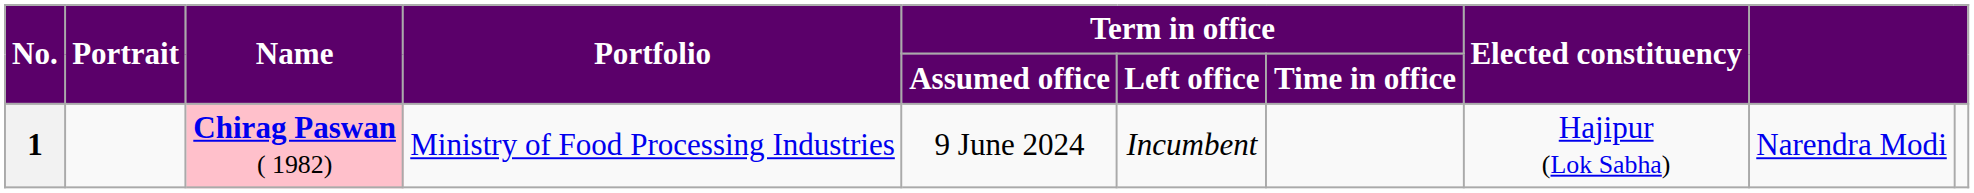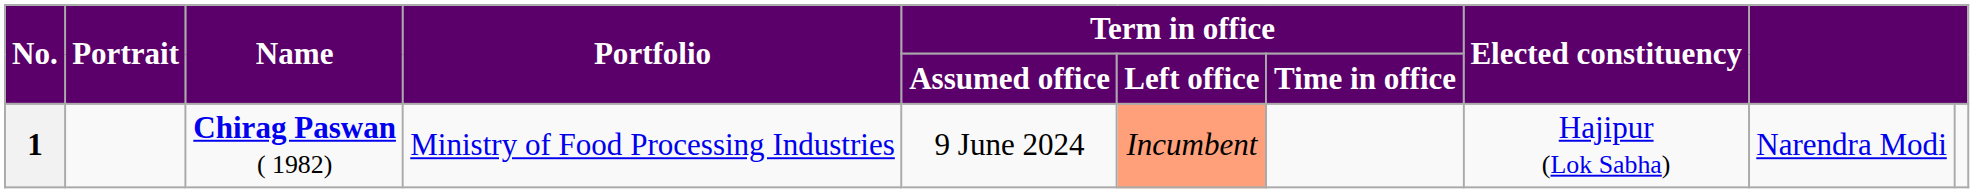(295, 145) pink background -> (295, 145) no background
(1192, 145) no background -> (1192, 145) lightsalmon background
